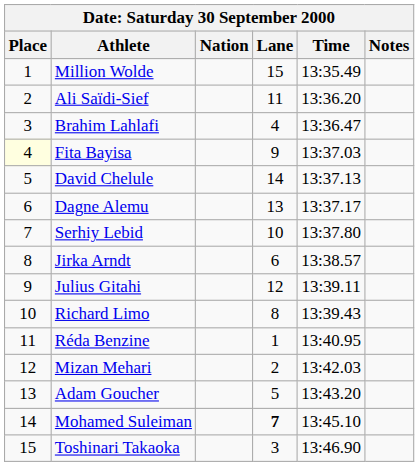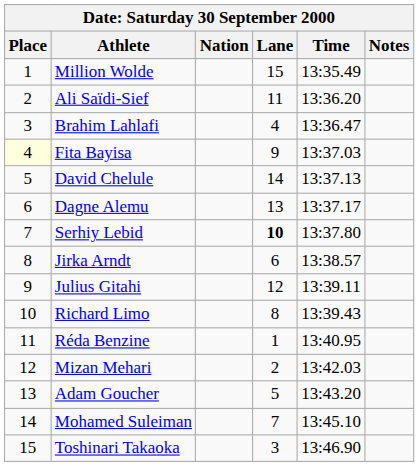(275, 233) normal -> (275, 233) bold
(275, 421) bold -> (275, 421) normal
